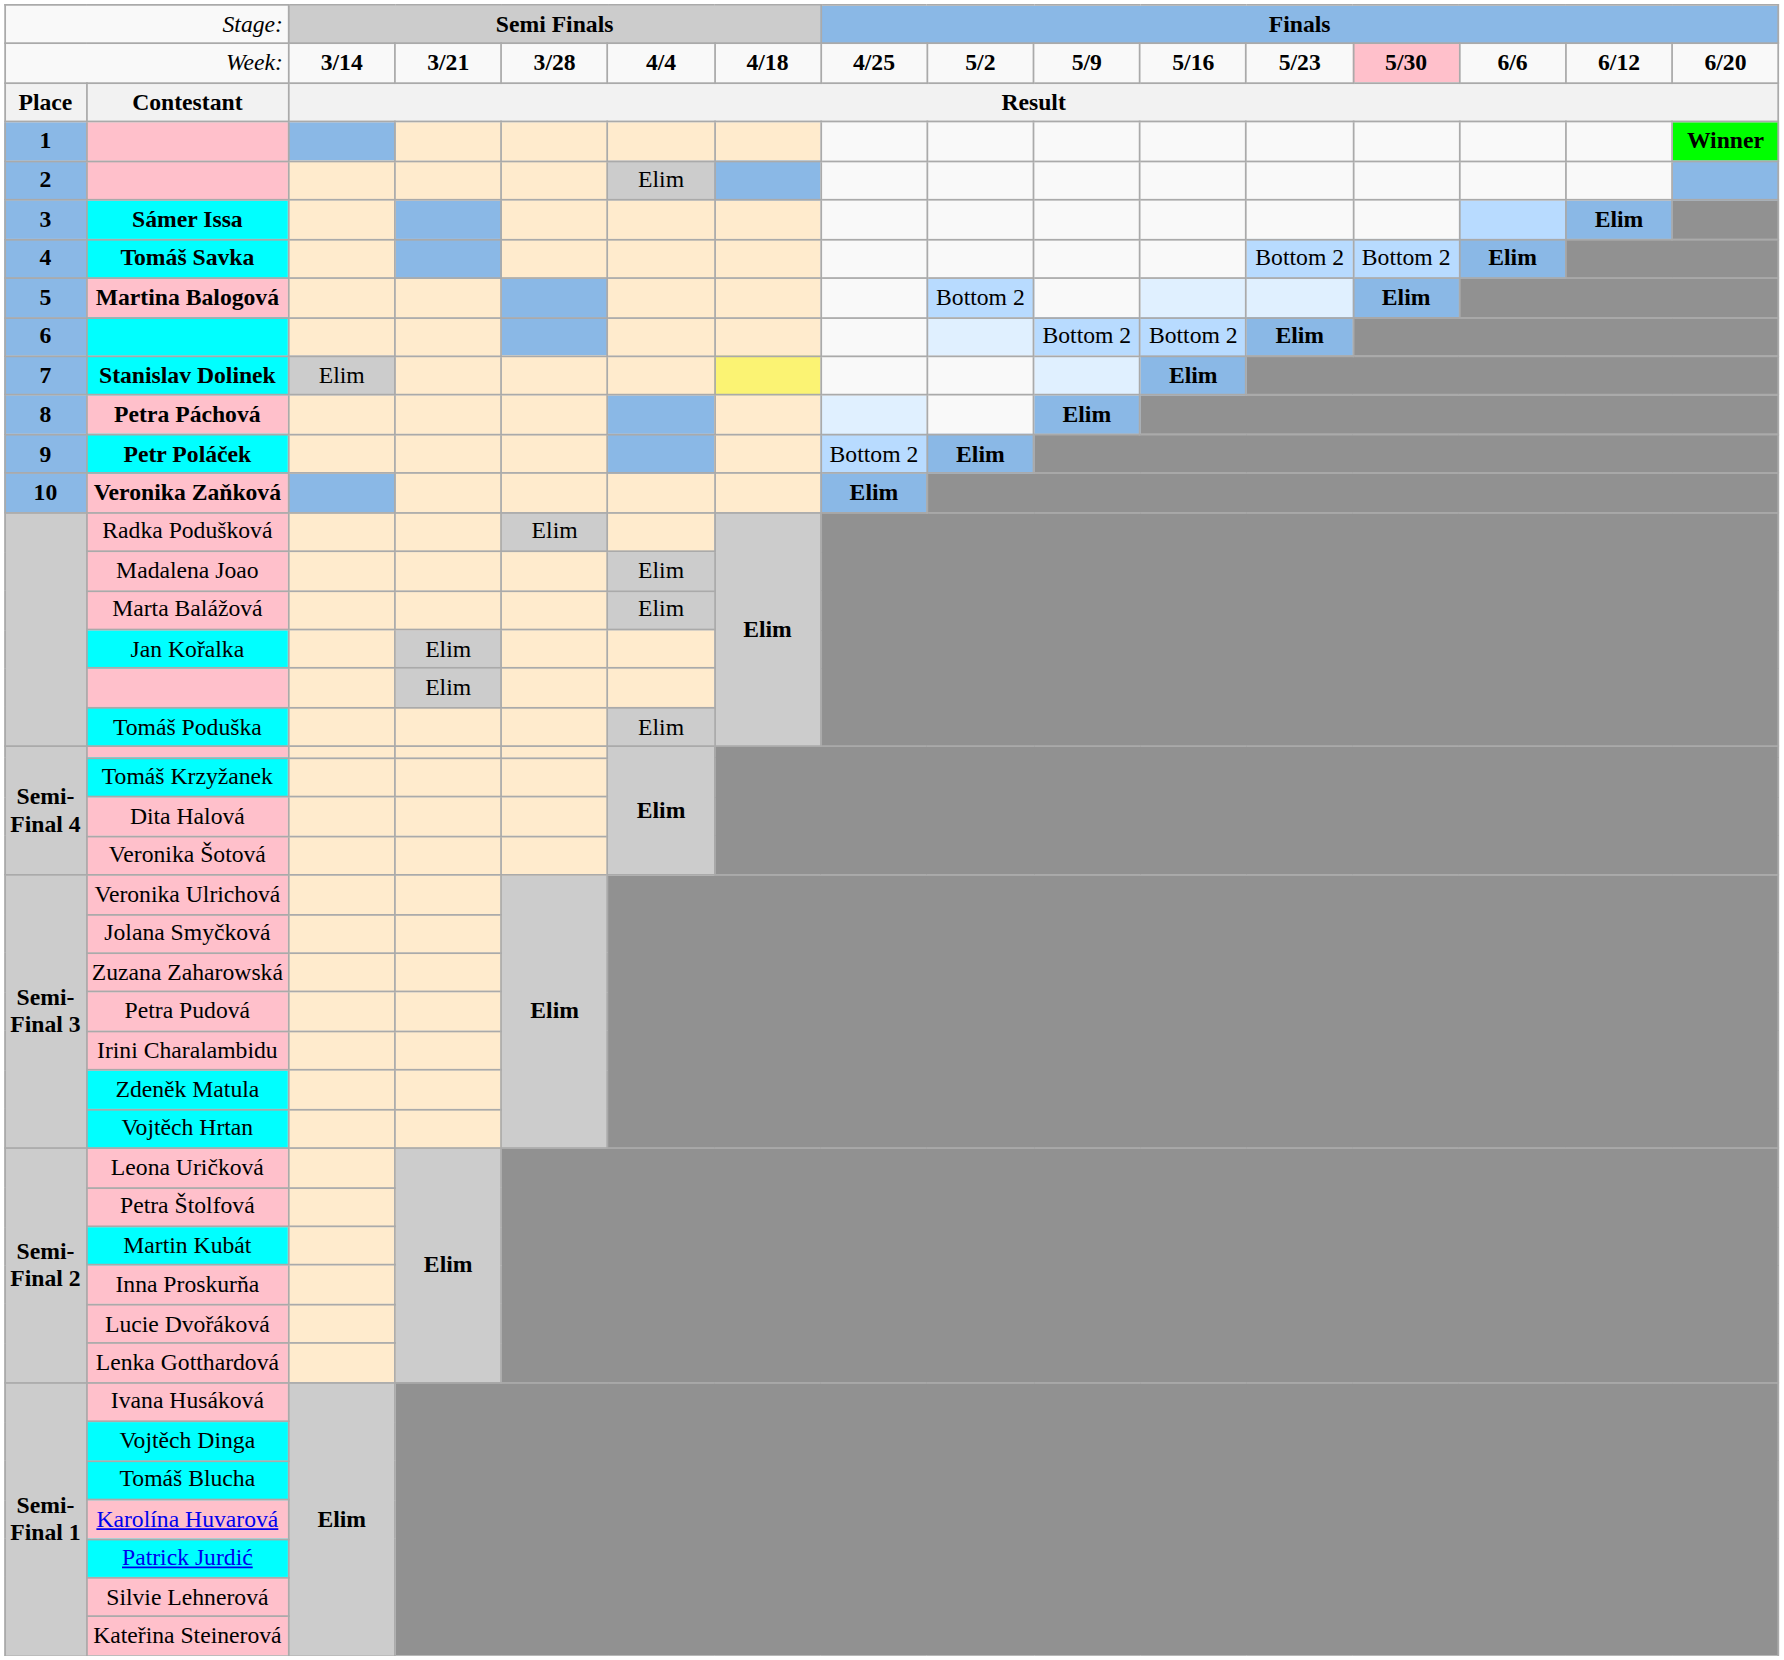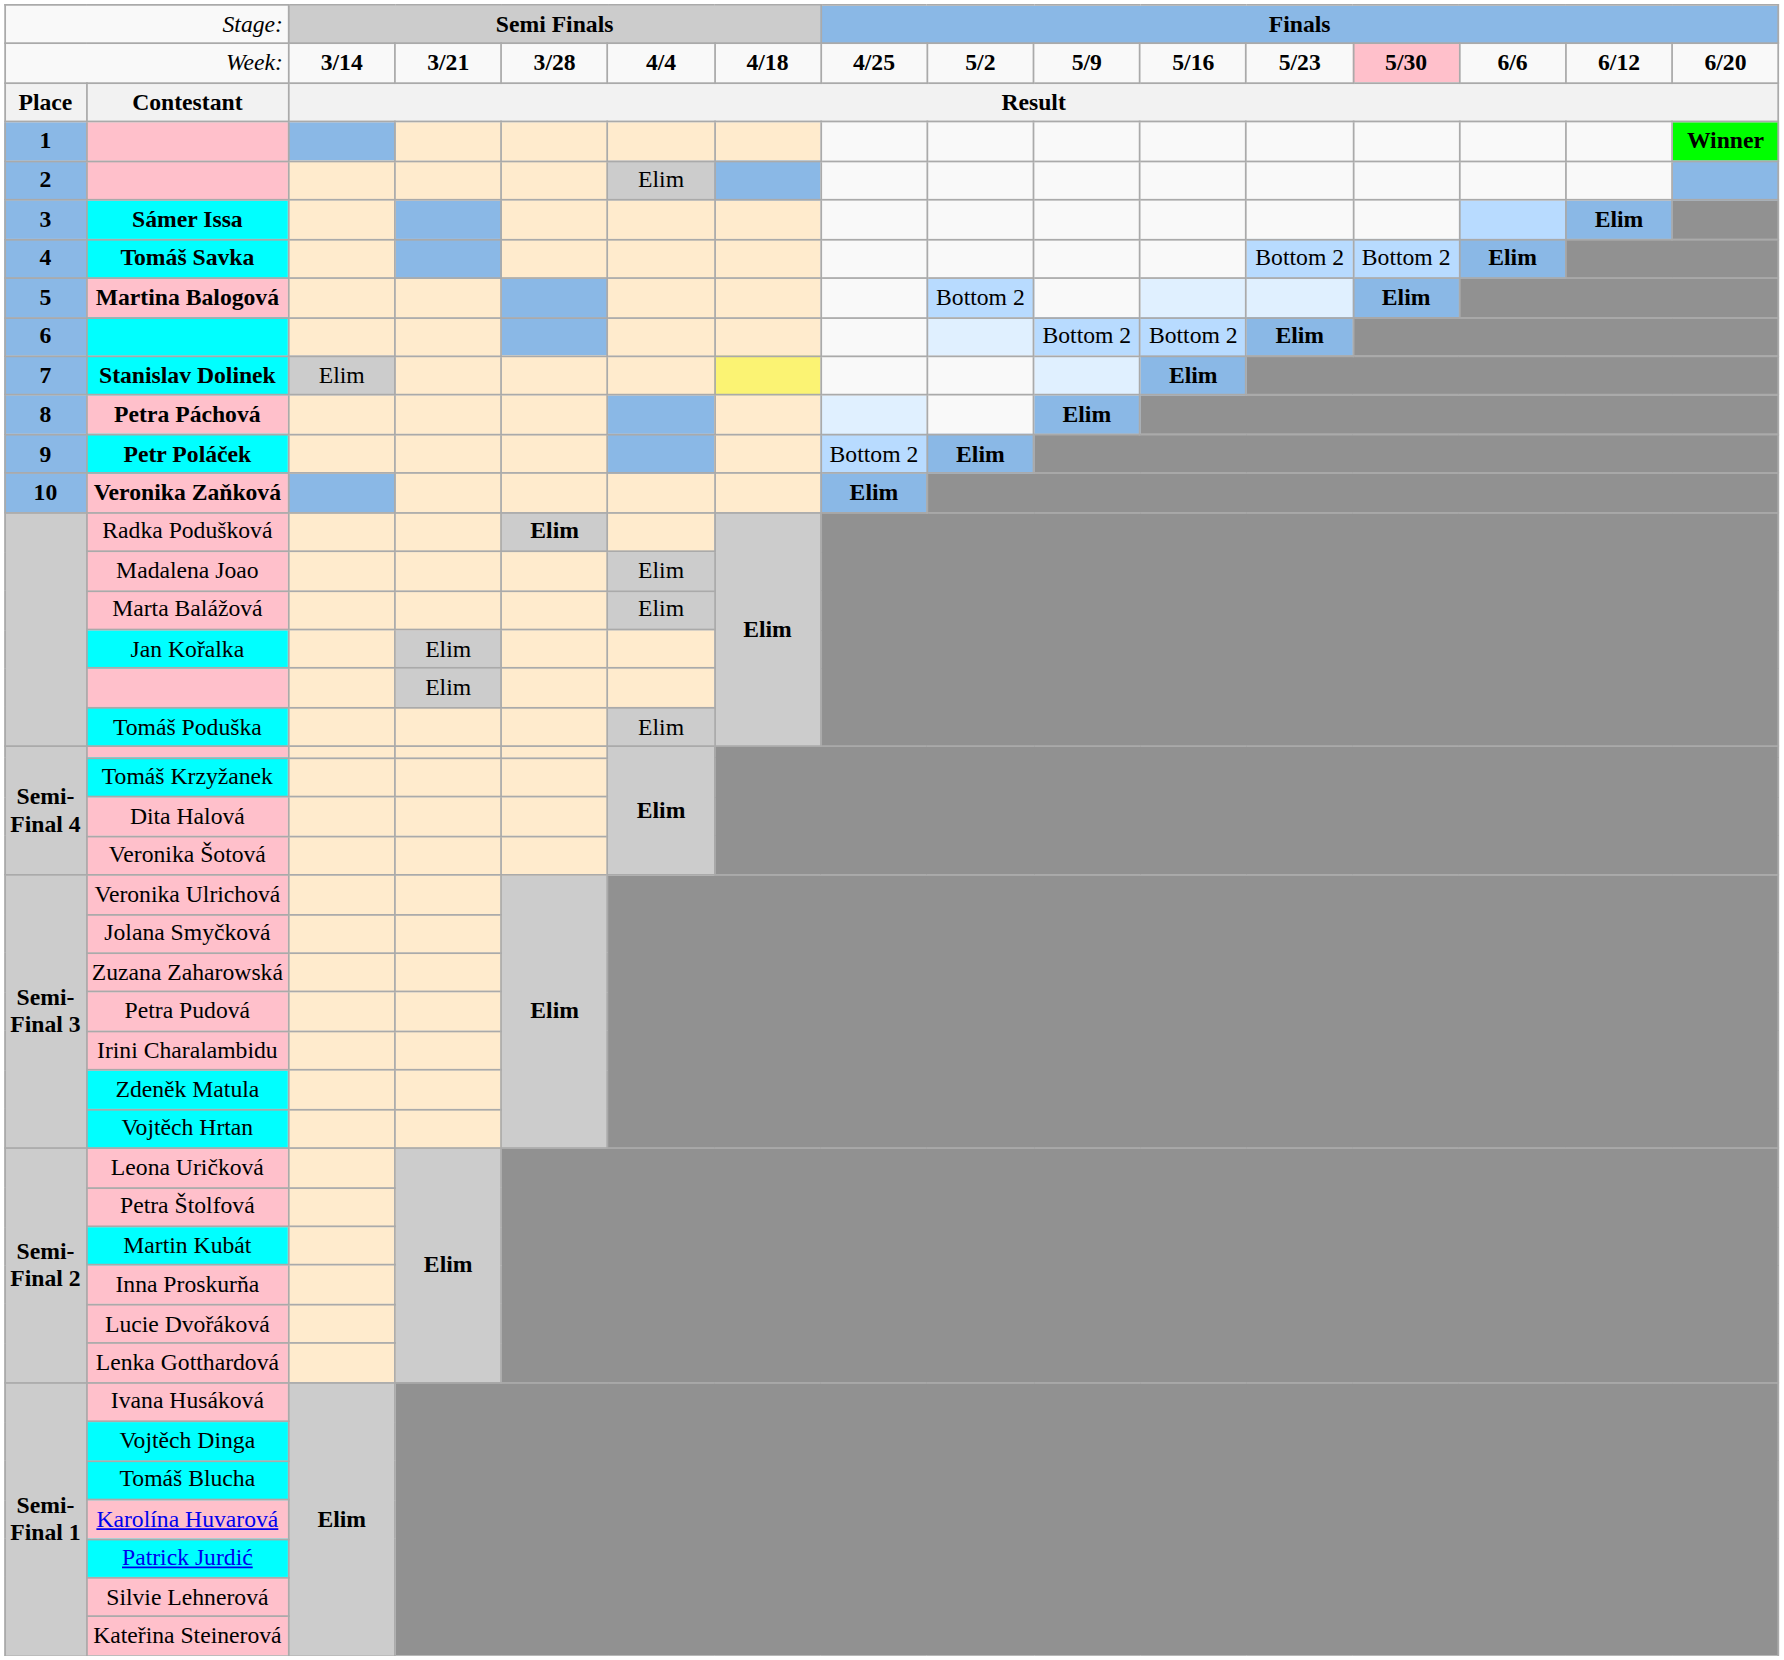(555, 531) normal -> (555, 531) bold
